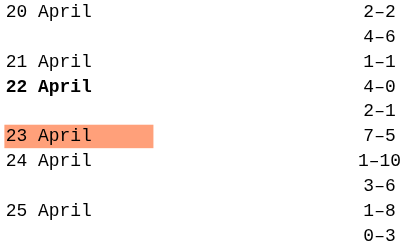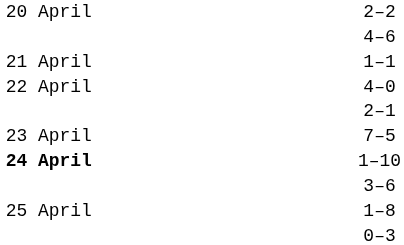(49, 87) bold -> (49, 87) normal
(49, 136) lightsalmon background -> (49, 136) no background
(49, 161) normal -> (49, 161) bold
